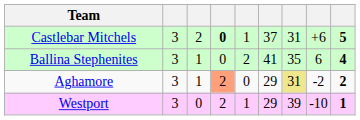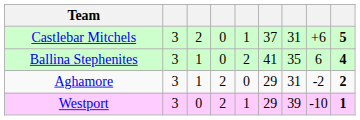(223, 37) bold -> (223, 37) normal
(223, 81) lightsalmon background -> (223, 81) no background
(294, 81) khaki background -> (294, 81) no background
